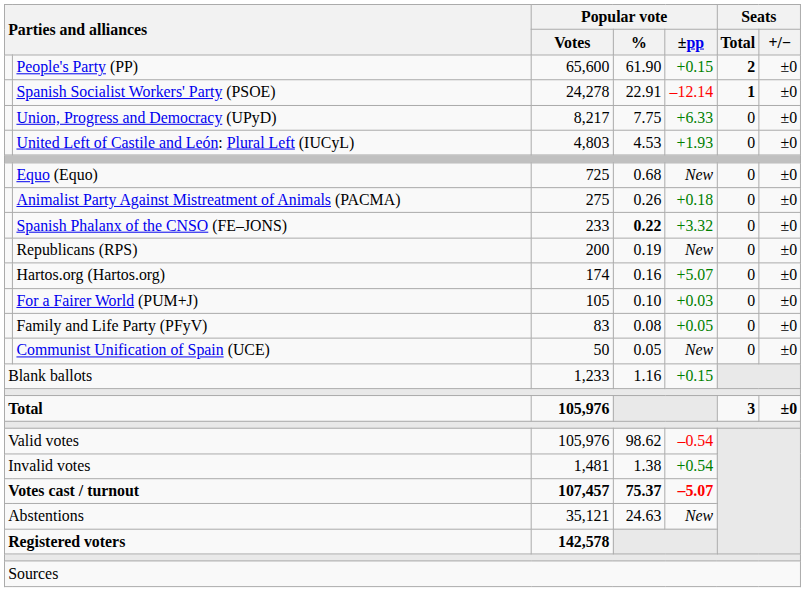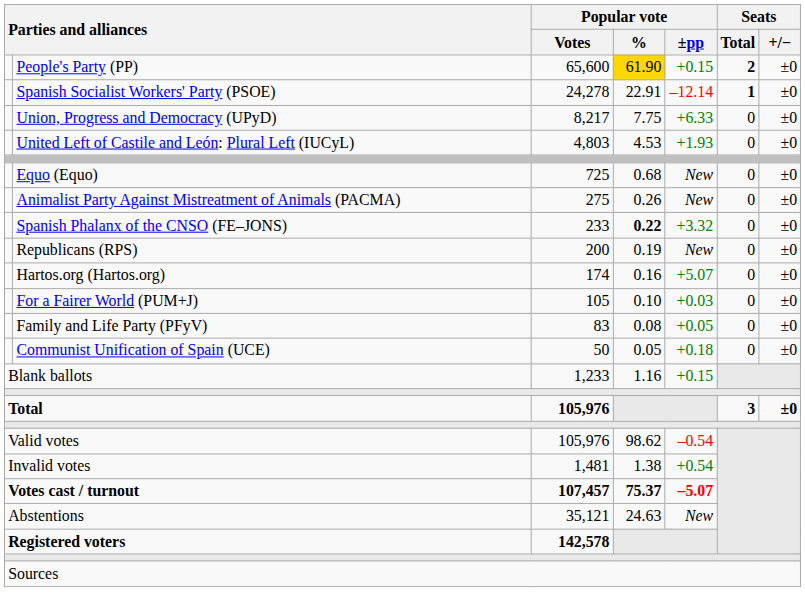(643, 67) no background -> (643, 67) gold background
(695, 200) +0.18 -> (699, 200) New
(699, 350) New -> (695, 350) +0.18
